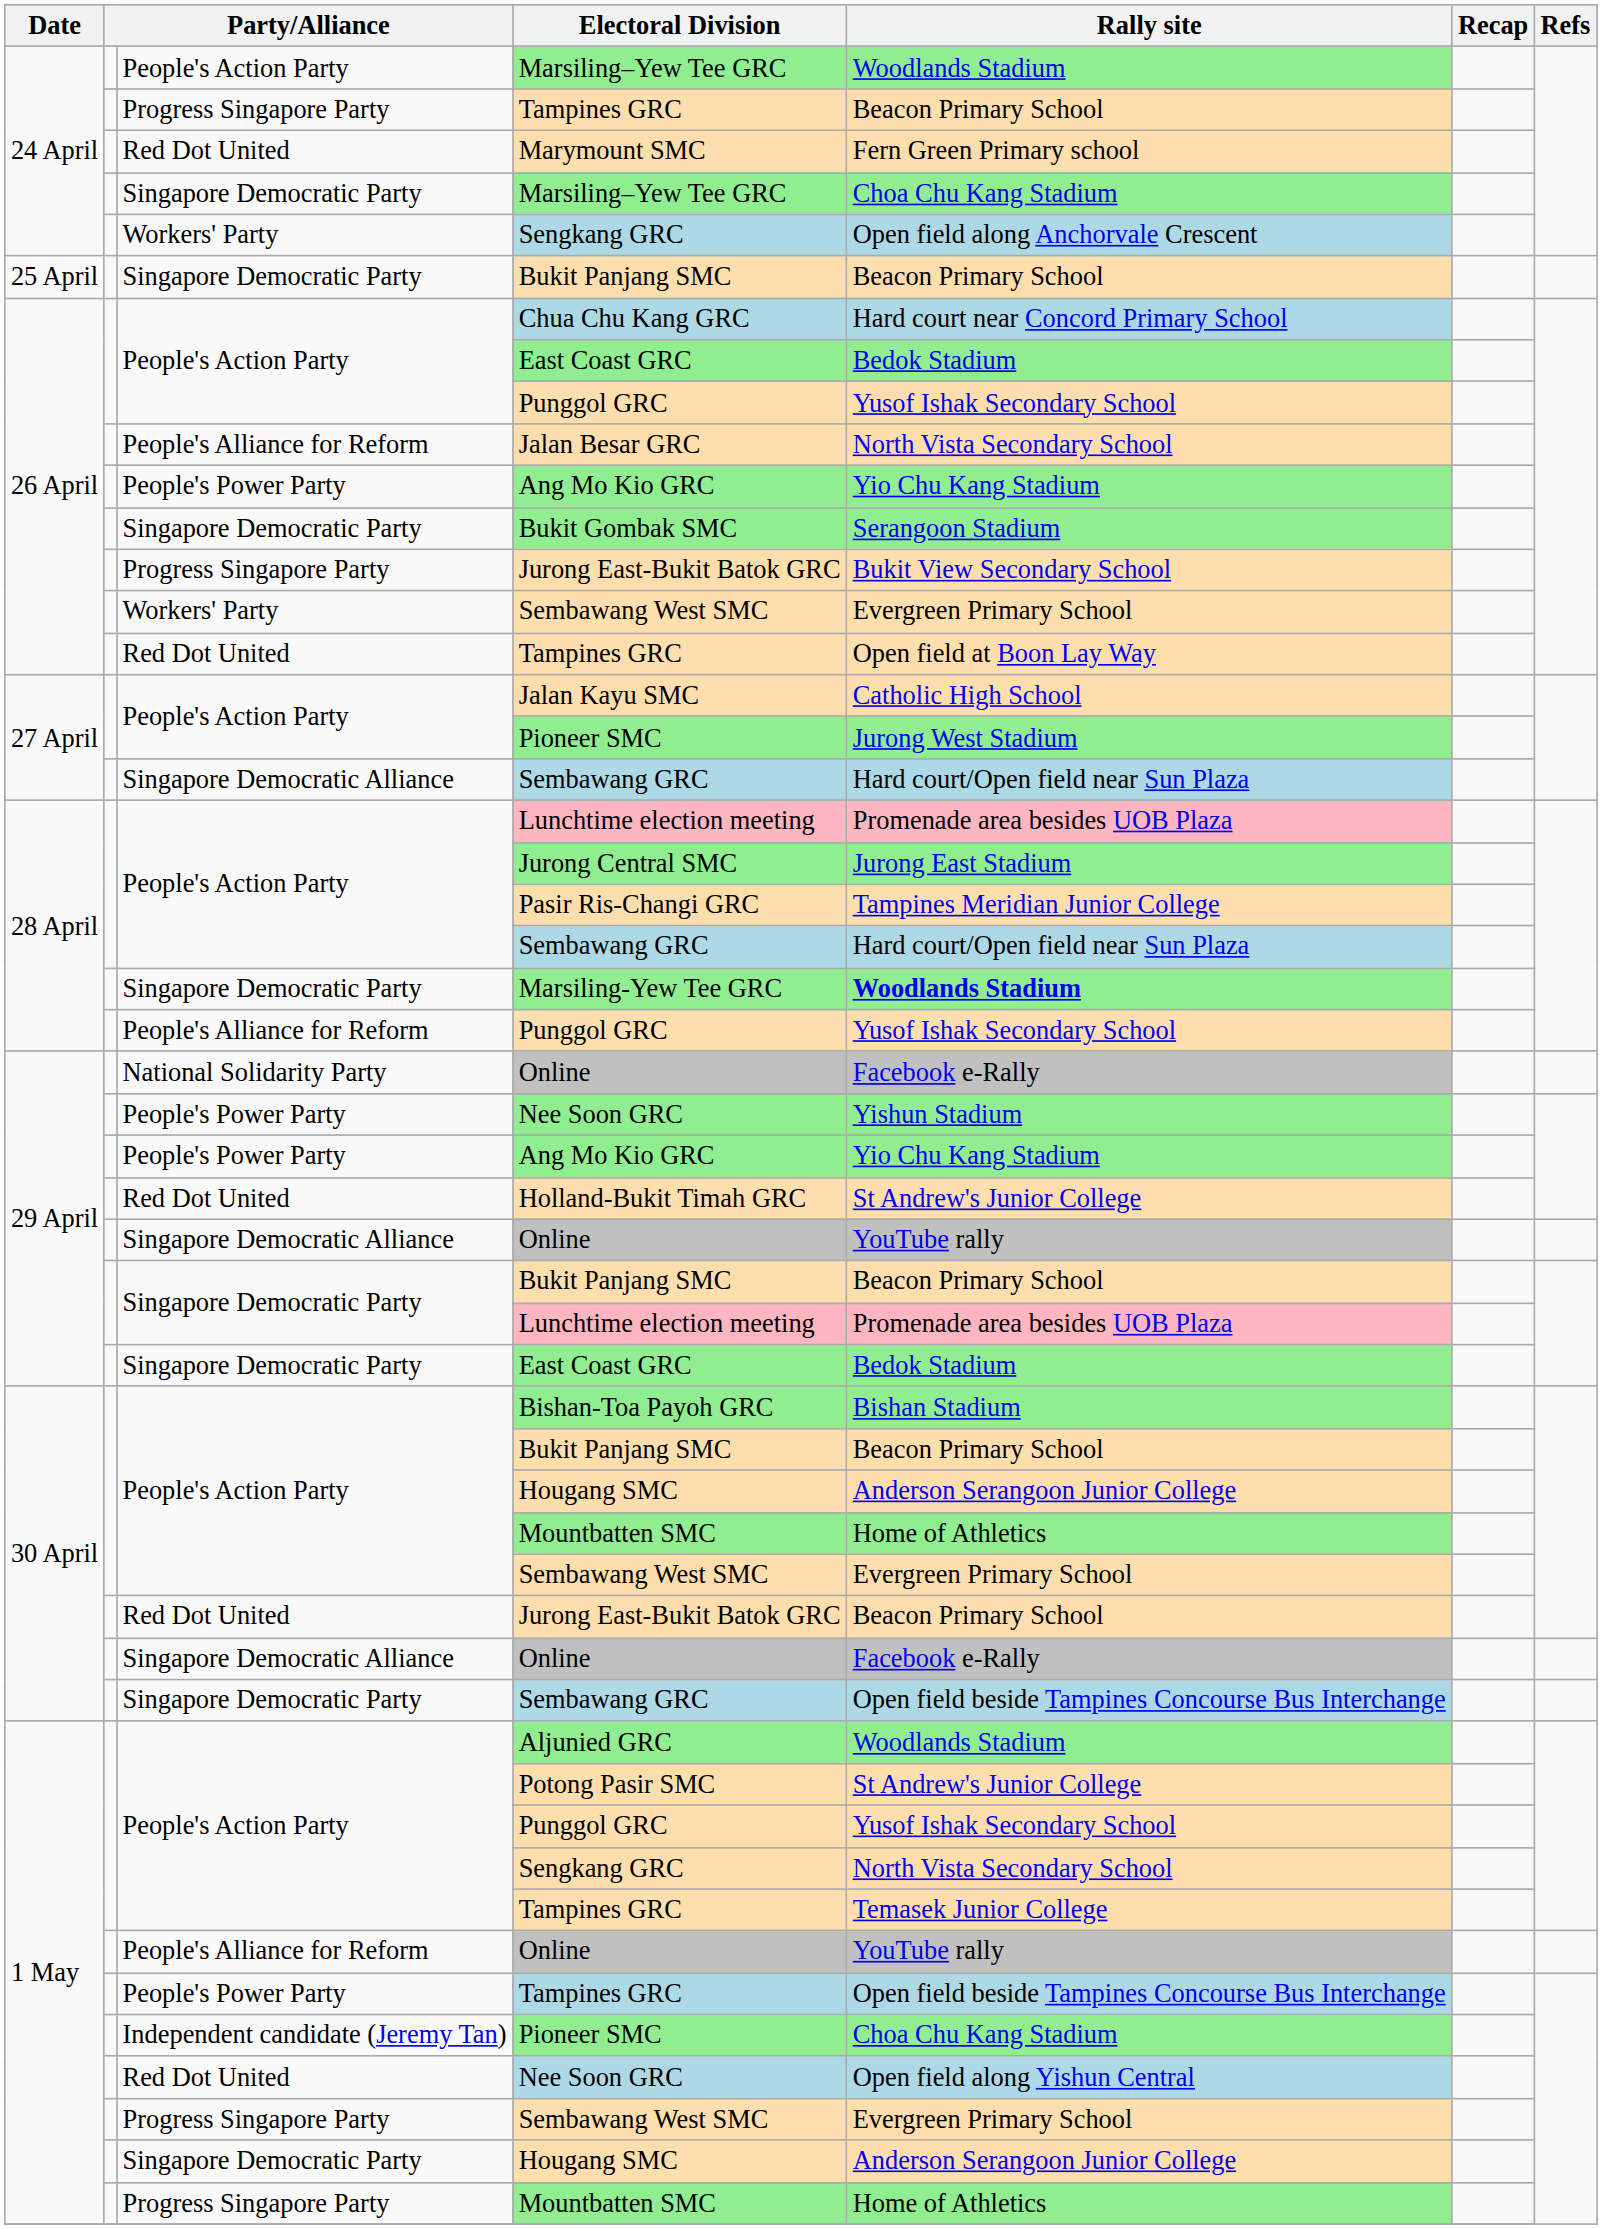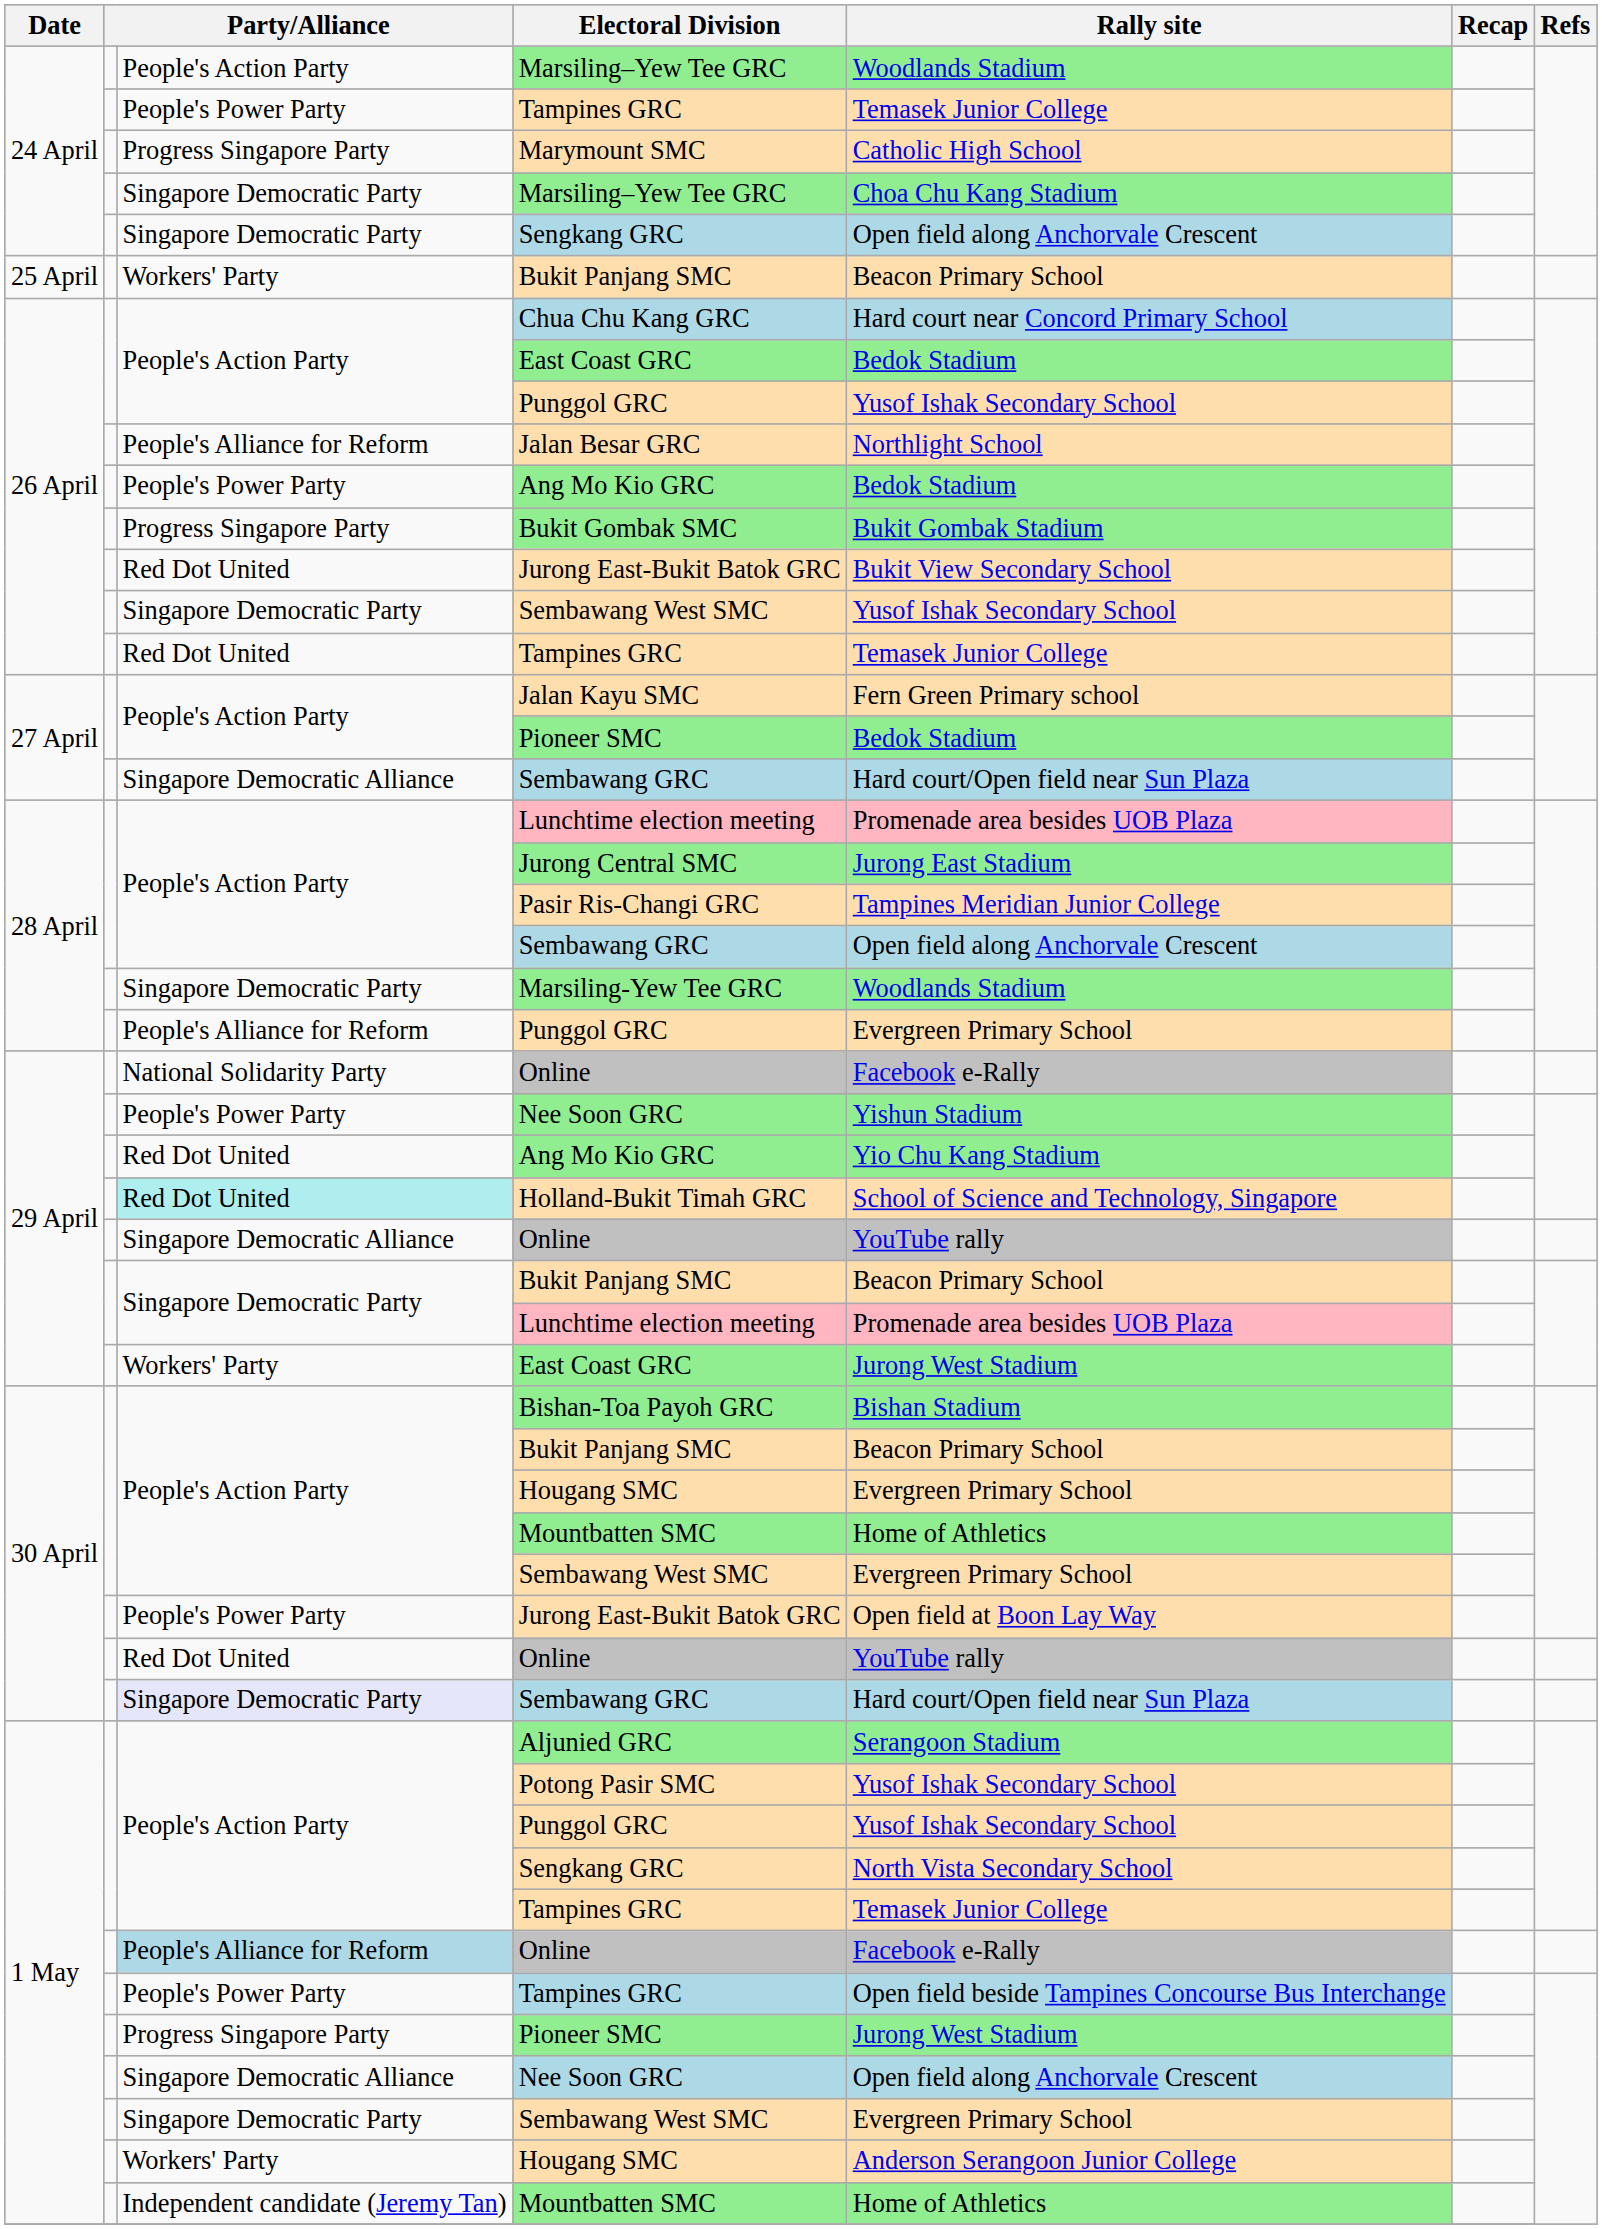(256, 109) Progress Singapore Party -> (234, 109) People's Power Party
(978, 109) Beacon Primary School -> (980, 109) Temasek Junior College
(206, 151) Red Dot United -> (256, 151) Progress Singapore Party
(996, 151) Fern Green Primary school -> (967, 151) Catholic High School
(200, 234) Workers' Party -> (272, 234) Singapore Democratic Party
(272, 276) Singapore Democratic Party -> (200, 276) Workers' Party
(1013, 444) North Vista Secondary School -> (948, 444) Northlight School
(976, 485) Yio Chu Kang Stadium -> (935, 485) Bedok Stadium
(272, 527) Singapore Democratic Party -> (256, 527) Progress Singapore Party
(957, 527) Serangoon Stadium -> (978, 527) Bukit Gombak Stadium
(256, 569) Progress Singapore Party -> (206, 569) Red Dot United
(200, 611) Workers' Party -> (272, 611) Singapore Democratic Party
(993, 611) Evergreen Primary School -> (1014, 611) Yusof Ishak Secondary School
(1004, 653) Open field at Boon Lay Way -> (980, 653) Temasek Junior College
(967, 695) Catholic High School -> (996, 695) Fern Green Primary school
(965, 737) Jurong West Stadium -> (935, 737) Bedok Stadium
(1051, 946) Hard court/Open field near Sun Plaza -> (1055, 946) Open field along Anchorvale Crescent
(967, 988) bold -> (959, 988) normal
(1014, 1030) Yusof Ishak Secondary School -> (993, 1030) Evergreen Primary School
(234, 1155) People's Power Party -> (206, 1155) Red Dot United
(206, 1197) no background -> (206, 1197) paleturquoise background
(997, 1197) St Andrew's Junior College -> (1095, 1197) School of Science and Technology, Singapore
(272, 1365) Singapore Democratic Party -> (200, 1365) Workers' Party
(935, 1365) Bedok Stadium -> (965, 1365) Jurong West Stadium
(1044, 1490) Anderson Serangoon Junior College -> (993, 1490) Evergreen Primary School
(206, 1616) Red Dot United -> (234, 1616) People's Power Party
(978, 1616) Beacon Primary School -> (1004, 1616) Open field at Boon Lay Way
(288, 1658) Singapore Democratic Alliance -> (206, 1658) Red Dot United
(946, 1658) Facebook e-Rally -> (928, 1658) YouTube rally
(272, 1700) no background -> (272, 1700) lavender background
(1149, 1700) Open field beside Tampines Concourse Bus Interchange -> (1051, 1700) Hard court/Open field near Sun Plaza
(959, 1742) Woodlands Stadium -> (957, 1742) Serangoon Stadium
(997, 1783) St Andrew's Junior College -> (1014, 1783) Yusof Ishak Secondary School
(276, 1951) no background -> (276, 1951) lightblue background
(928, 1951) YouTube rally -> (946, 1951) Facebook e-Rally
(314, 2035) Independent candidate (Jeremy Tan) -> (256, 2035) Progress Singapore Party
(985, 2035) Choa Chu Kang Stadium -> (965, 2035) Jurong West Stadium
(206, 2077) Red Dot United -> (288, 2077) Singapore Democratic Alliance
(1024, 2077) Open field along Yishun Central -> (1055, 2077) Open field along Anchorvale Crescent
(256, 2118) Progress Singapore Party -> (272, 2118) Singapore Democratic Party
(272, 2160) Singapore Democratic Party -> (200, 2160) Workers' Party
(256, 2202) Progress Singapore Party -> (314, 2202) Independent candidate (Jeremy Tan)
